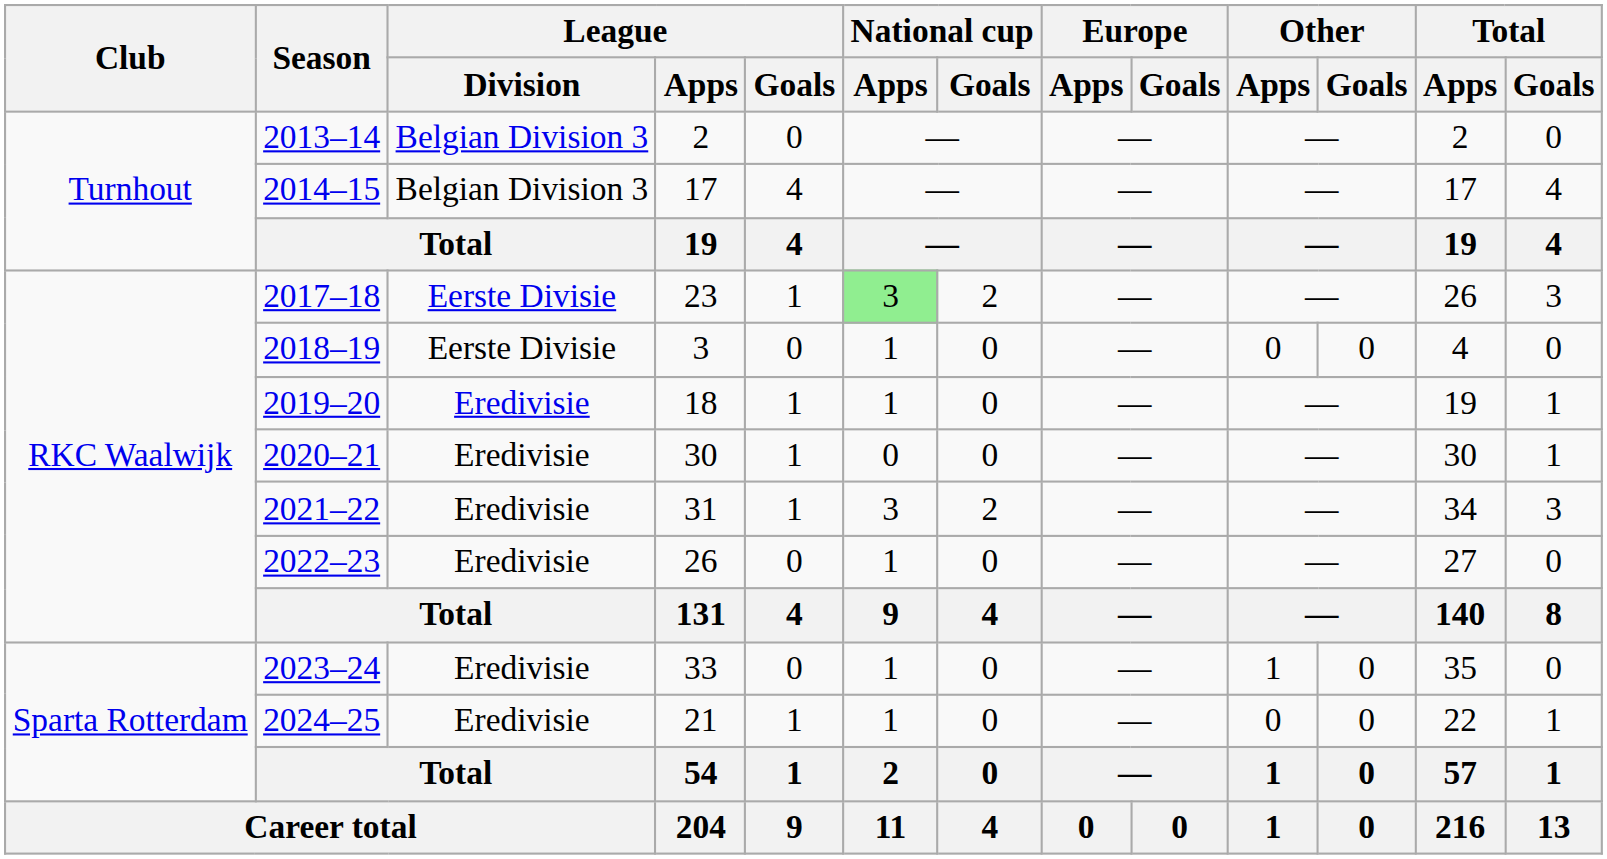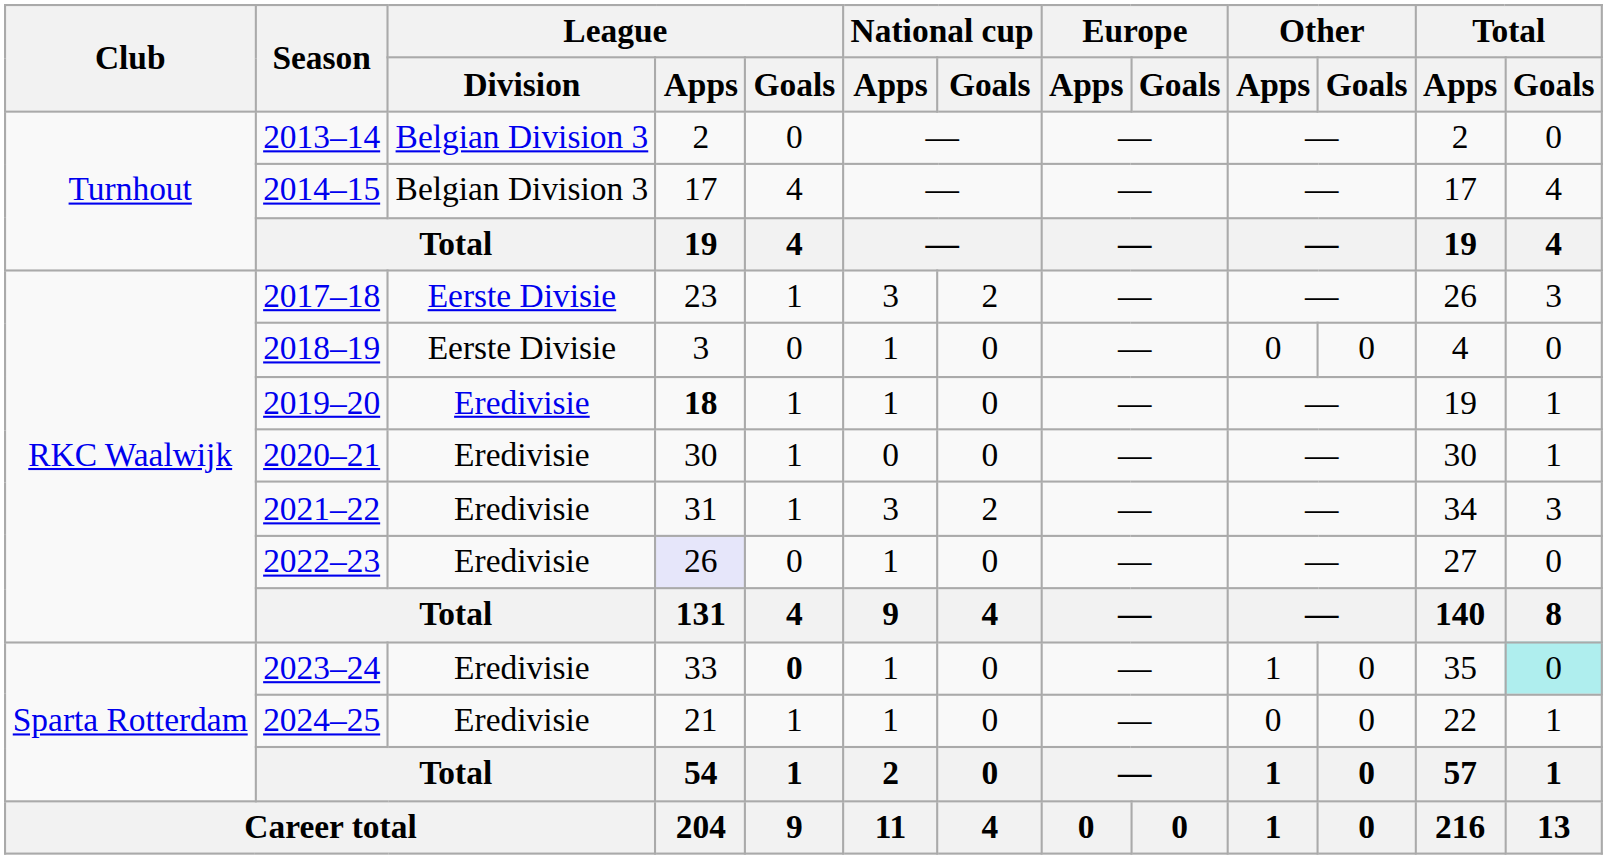(891, 296) lightgreen background -> (891, 296) no background
(701, 402) normal -> (701, 402) bold
(701, 561) no background -> (701, 561) lavender background
(794, 667) normal -> (794, 667) bold
(1554, 667) no background -> (1554, 667) paleturquoise background
